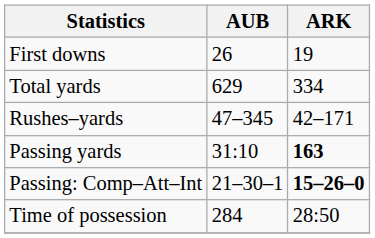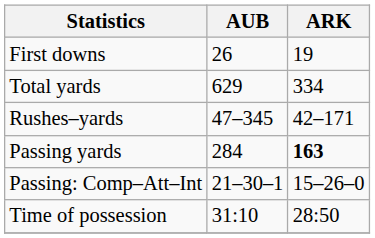(235, 151) 31:10 -> (227, 151) 284
(329, 183) bold -> (329, 183) normal
(227, 216) 284 -> (235, 216) 31:10
